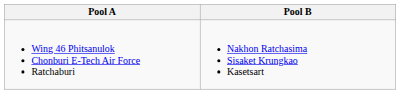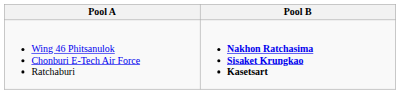(298, 60) normal -> (298, 60) bold
